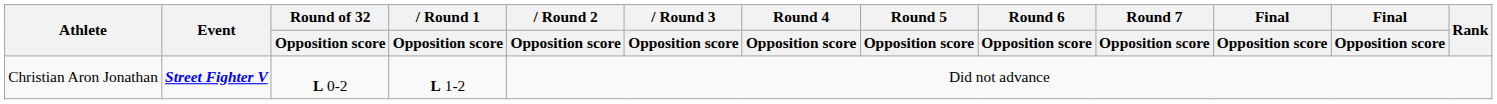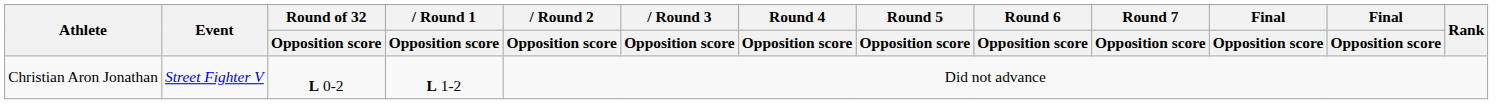(216, 77) bold -> (214, 77) normal
